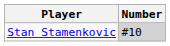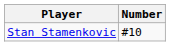(132, 32) lightgrey background -> (132, 32) no background
